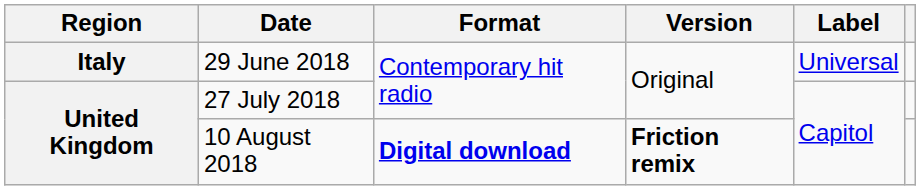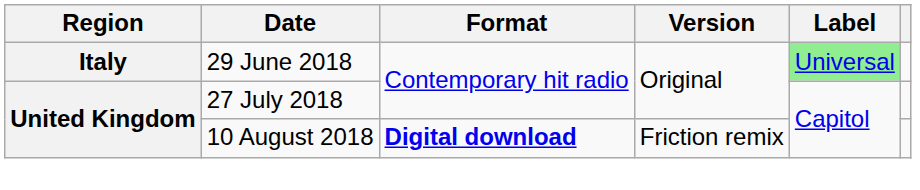(849, 61) no background -> (845, 61) lightgreen background
(675, 151) bold -> (712, 137) normal
